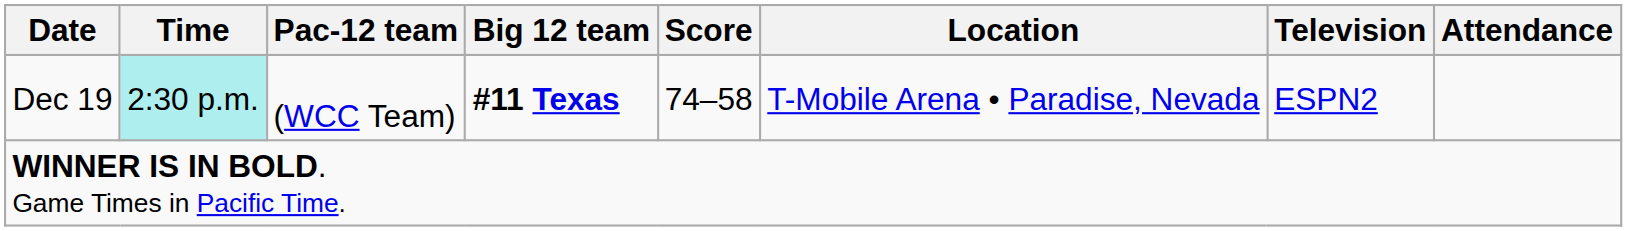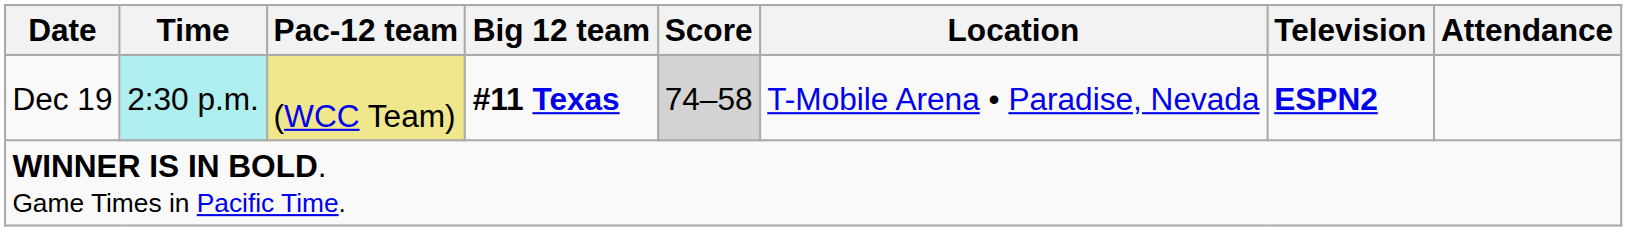(365, 116) no background -> (365, 116) khaki background
(709, 98) no background -> (709, 98) lightgrey background
(1326, 98) normal -> (1326, 98) bold
